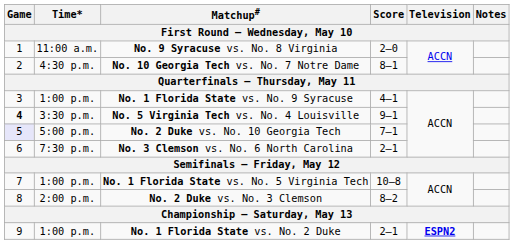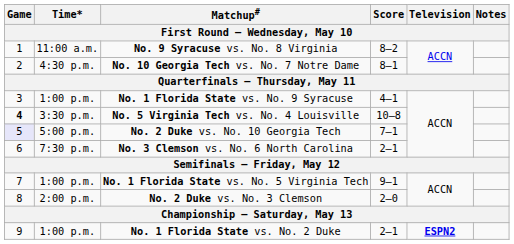(389, 50) 2–0 -> (389, 50) 8–2
(389, 116) 9–1 -> (389, 116) 10–8
(389, 182) 10–8 -> (389, 182) 9–1
(389, 198) 8–2 -> (389, 198) 2–0
